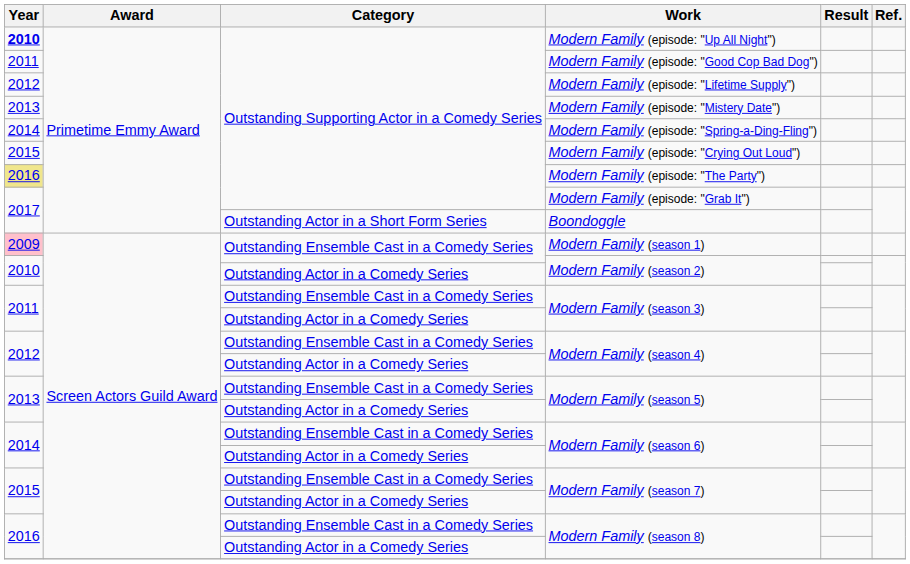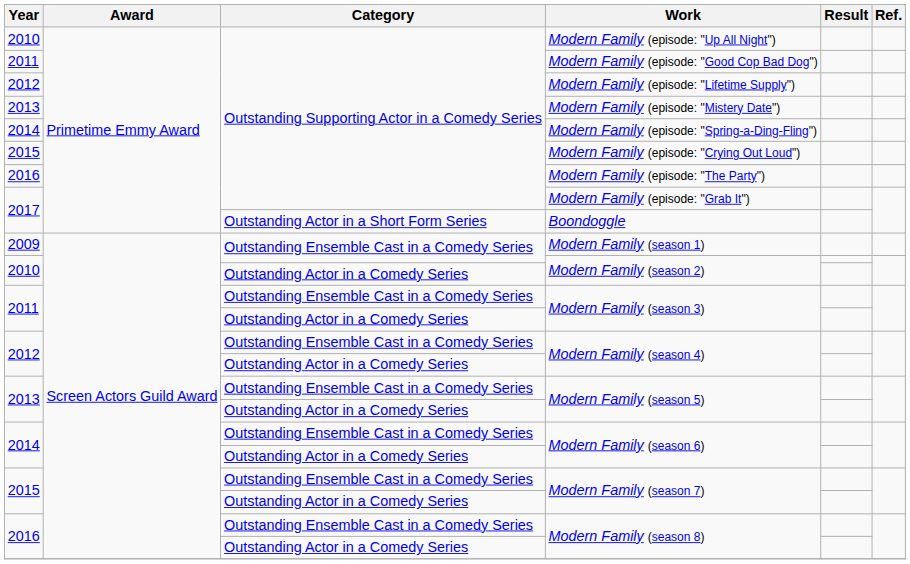(24, 38) bold -> (24, 38) normal
(24, 175) khaki background -> (24, 175) no background
(24, 244) pink background -> (24, 244) no background
